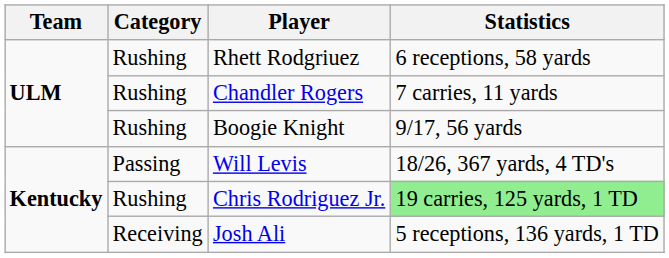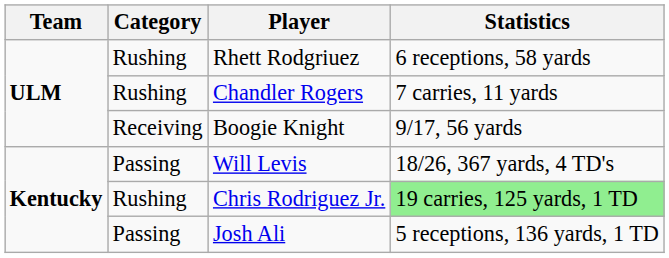(150, 128) Rushing -> (158, 128) Receiving
(158, 234) Receiving -> (147, 234) Passing
